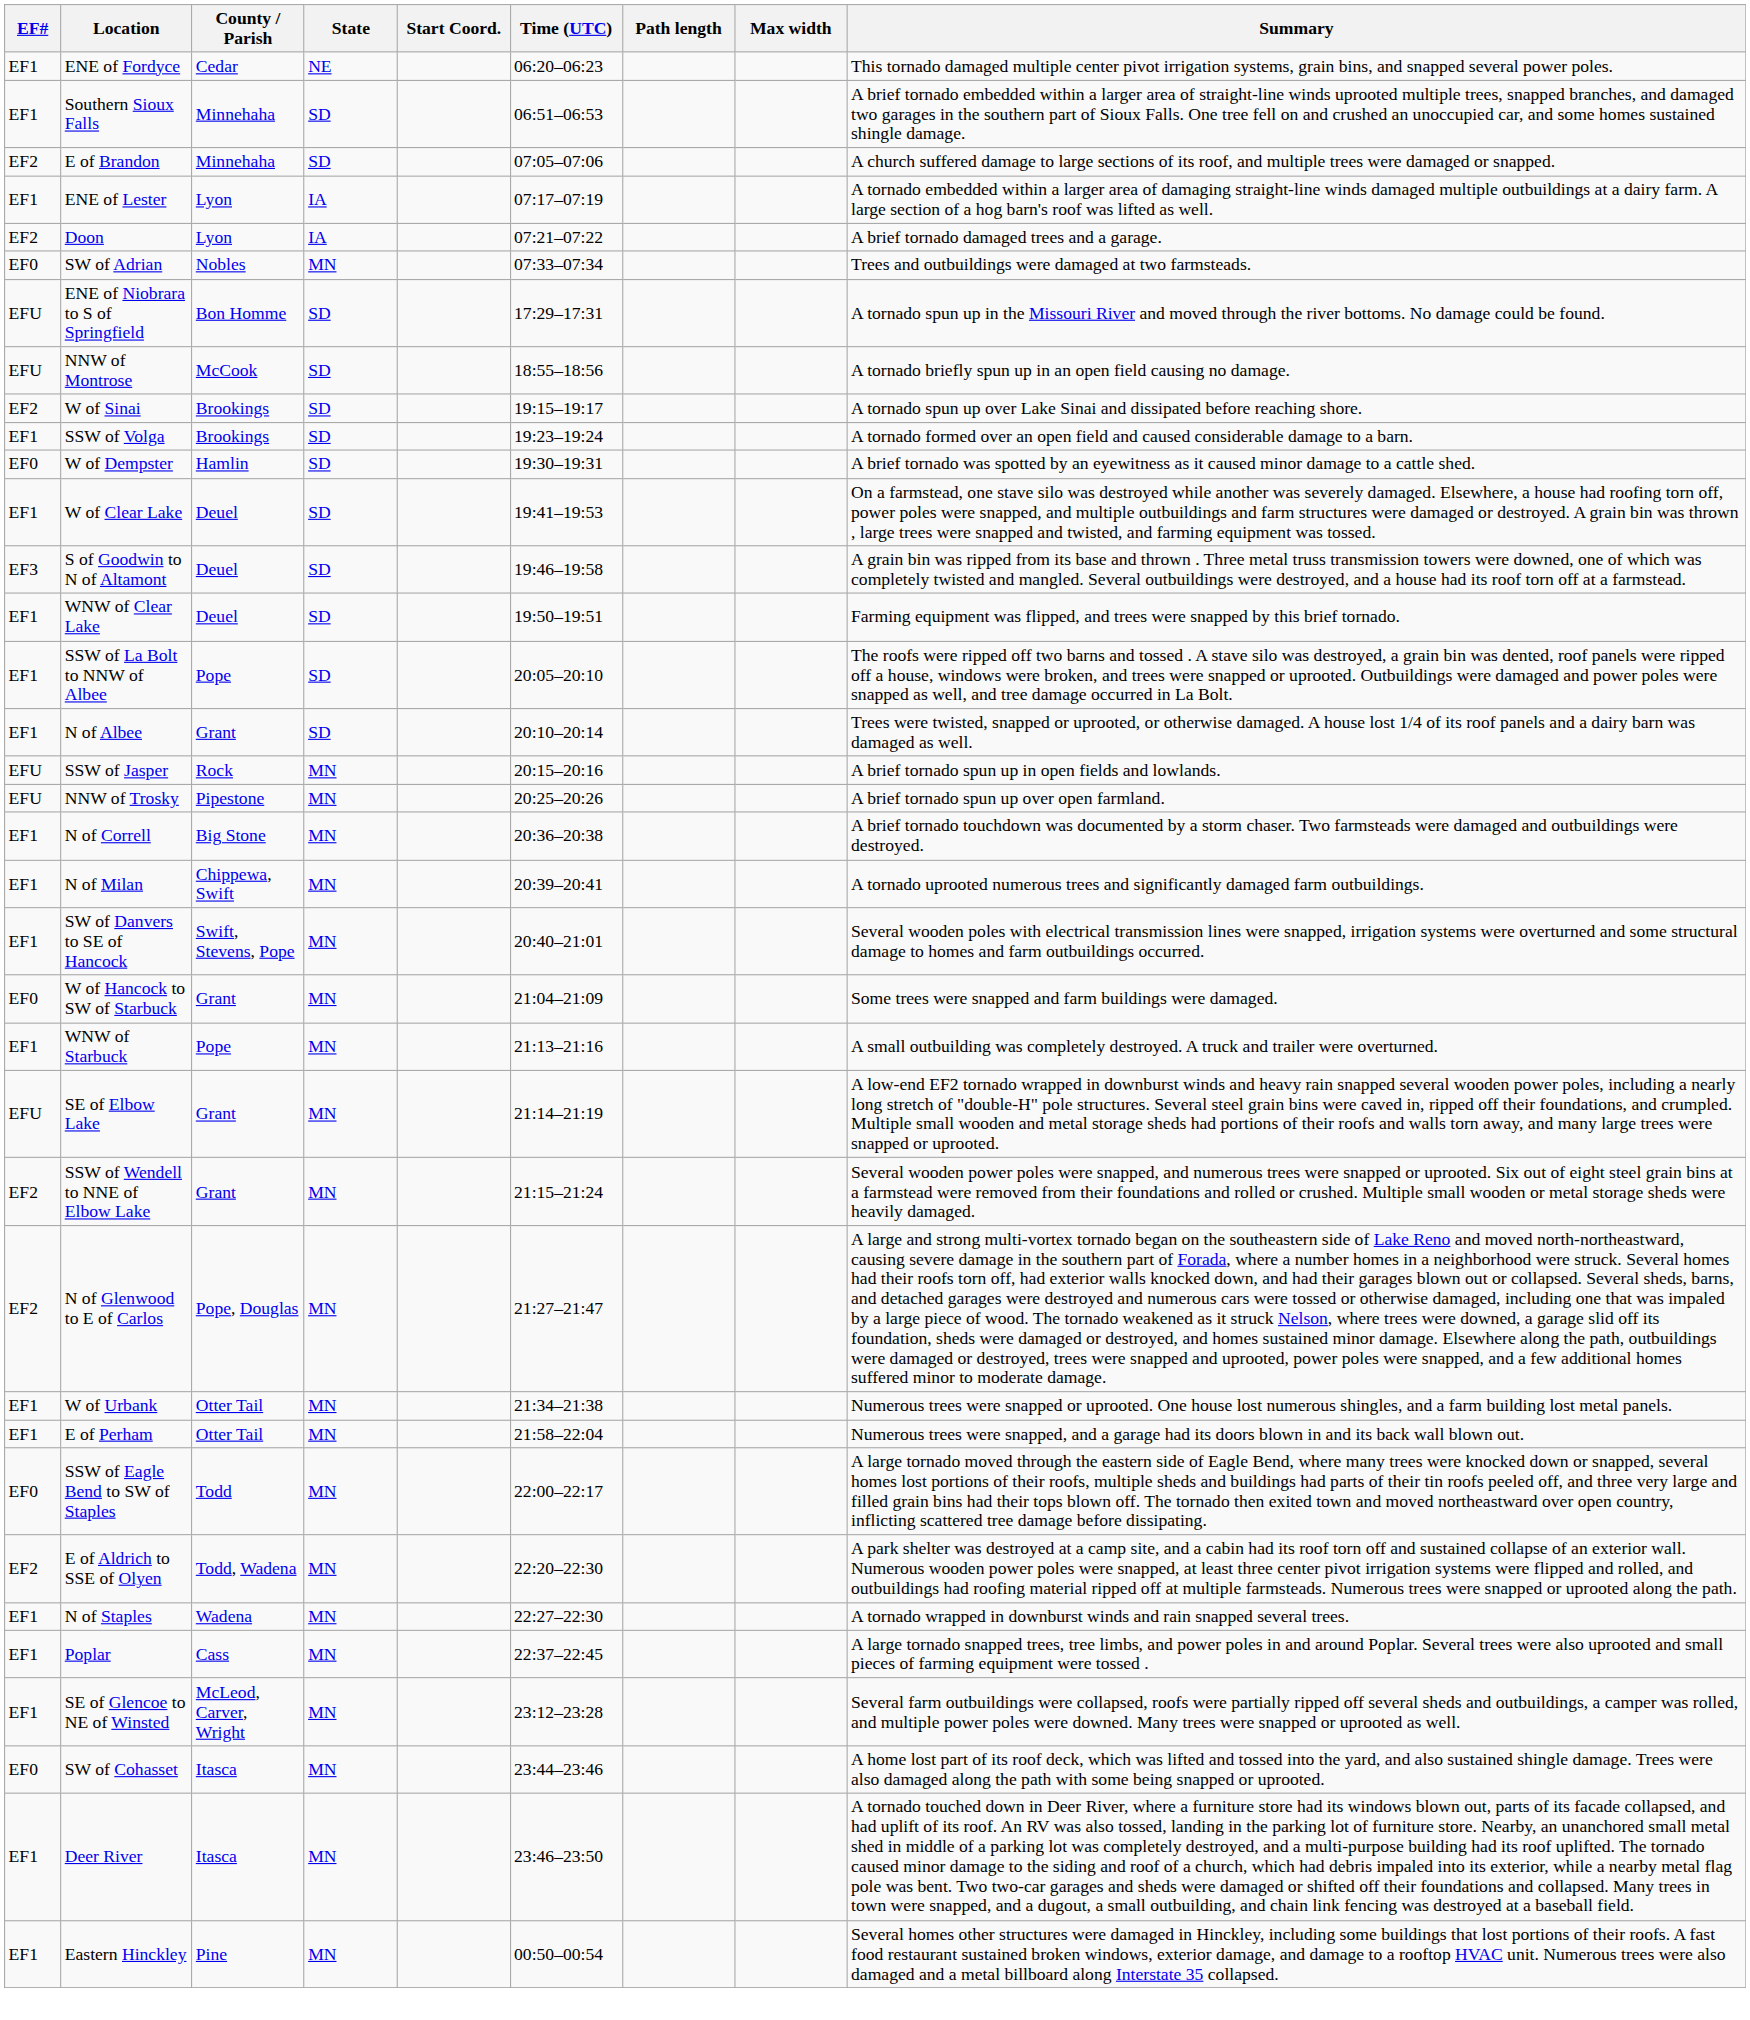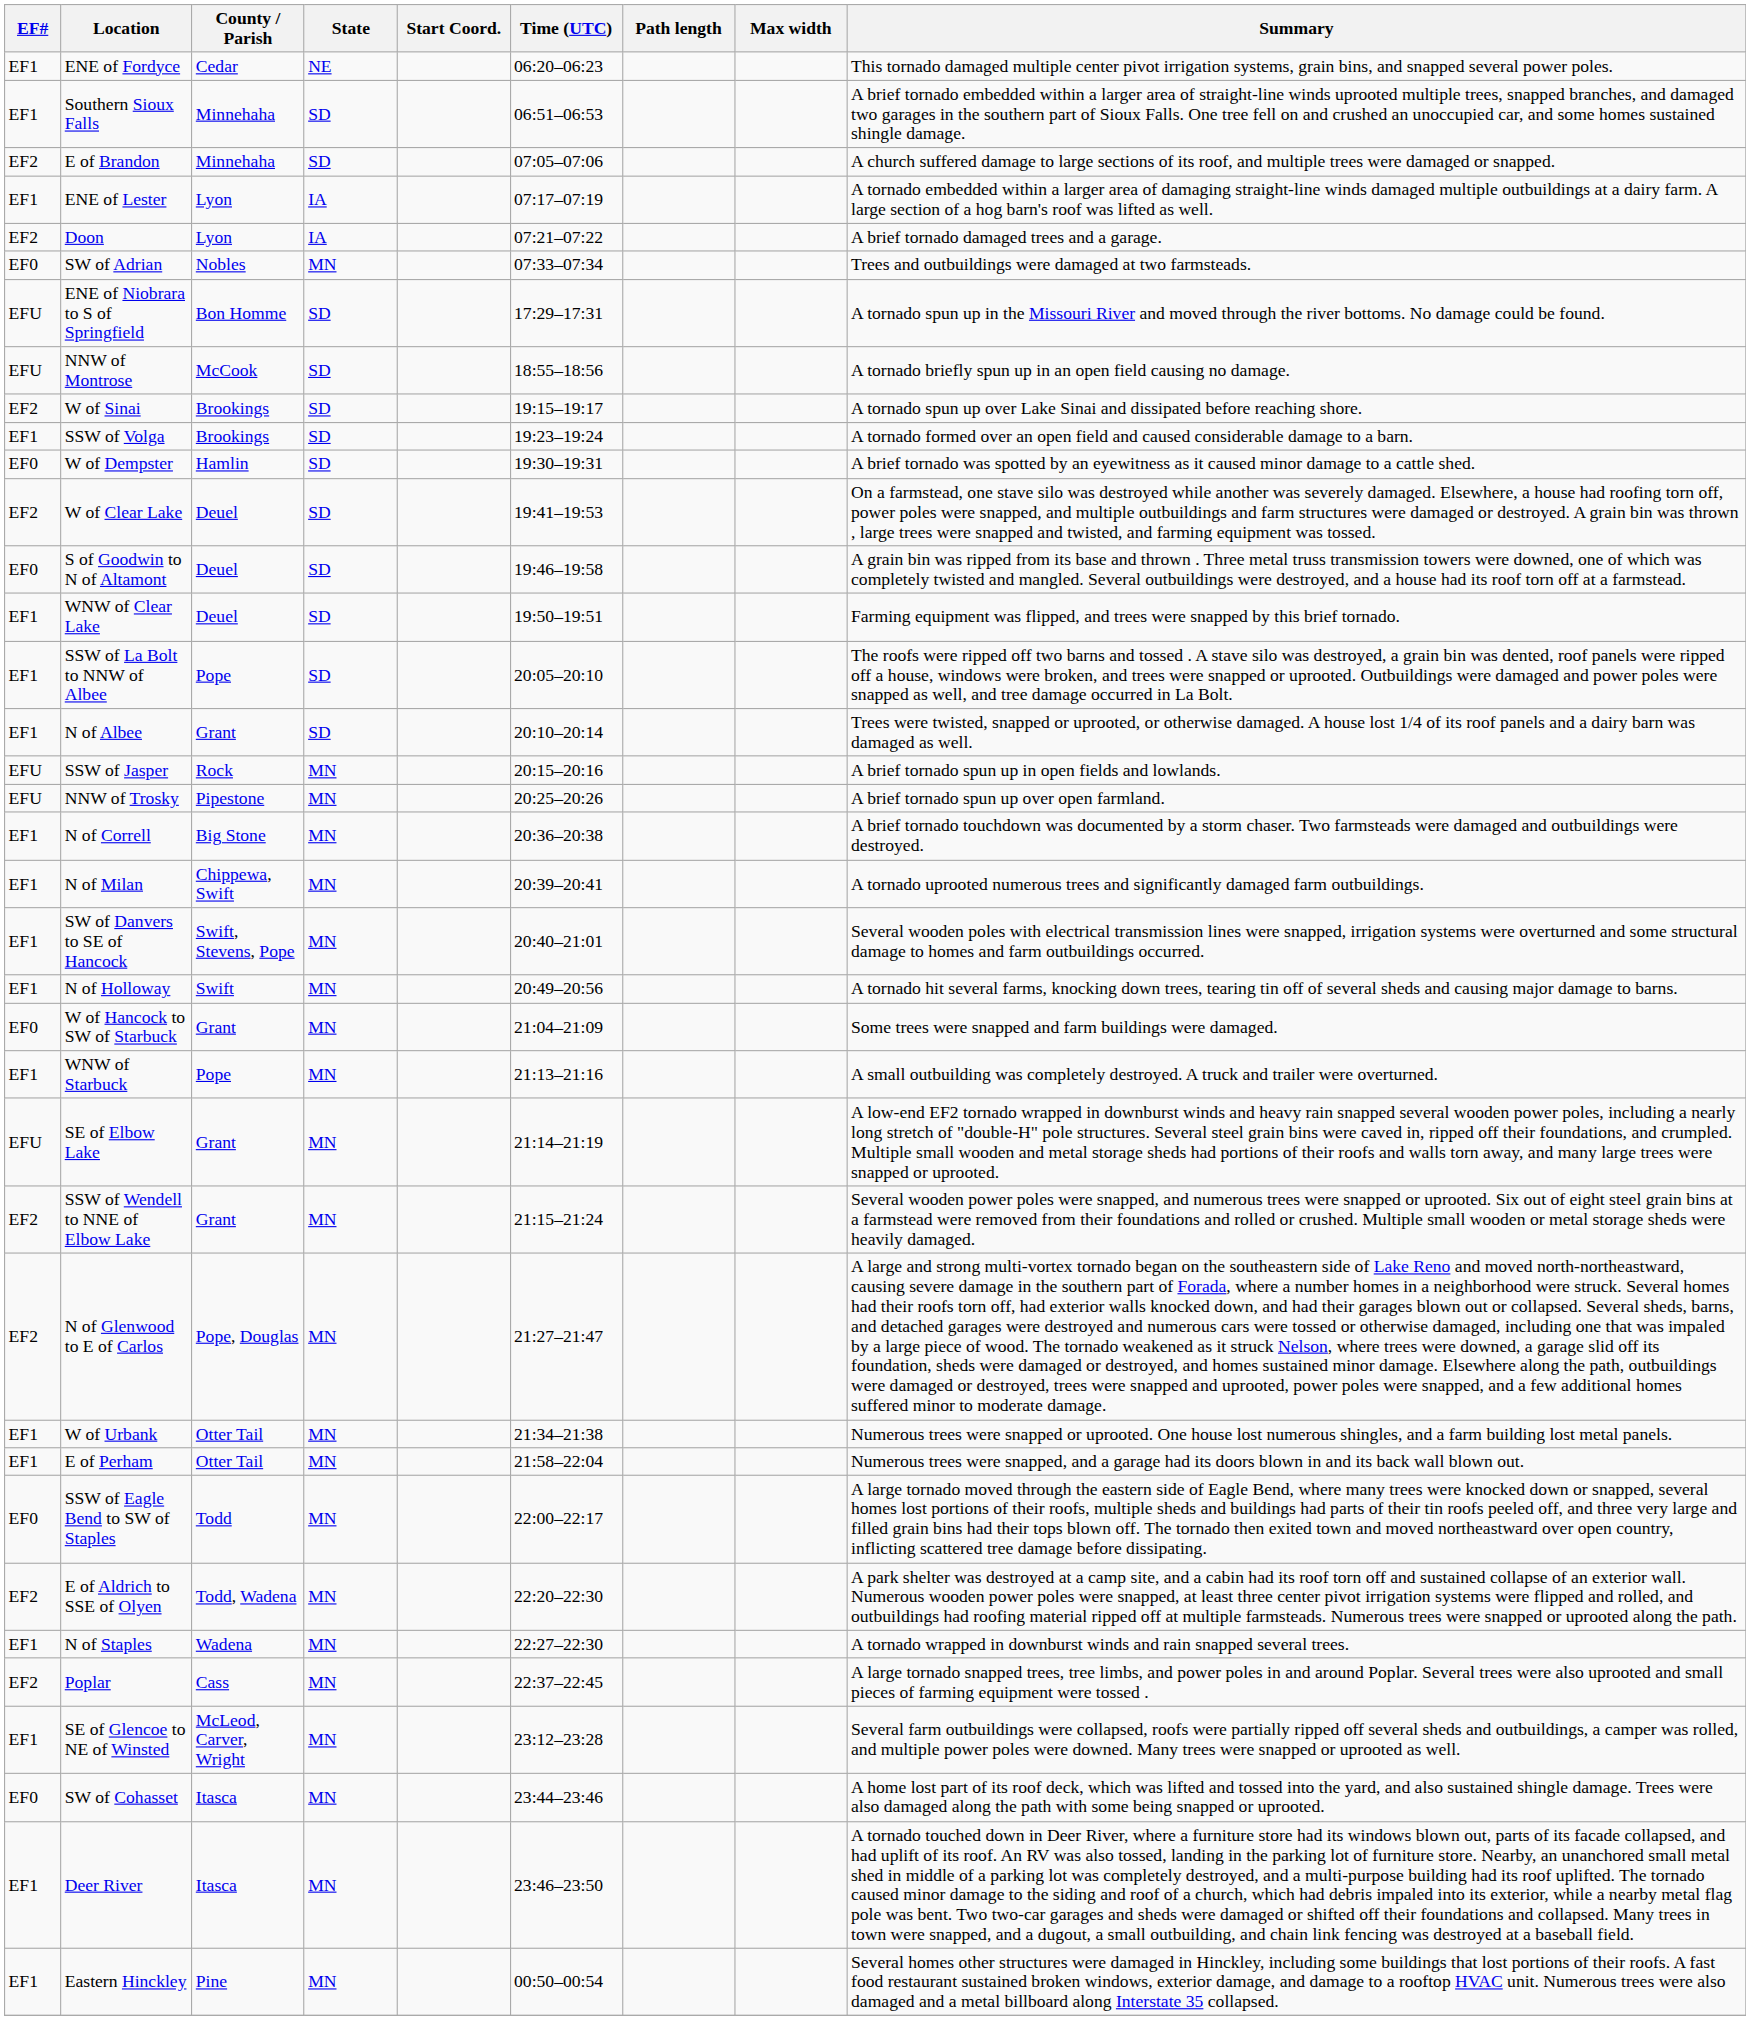(23, 511) EF1 -> (23, 511) EF2
(23, 569) EF3 -> (23, 569) EF0
+ row: (118, 988)
(23, 1654) EF1 -> (23, 1682) EF2
